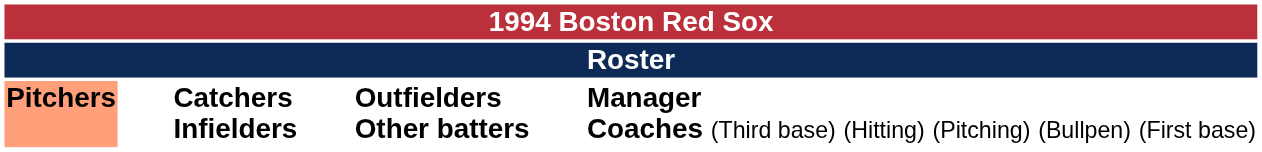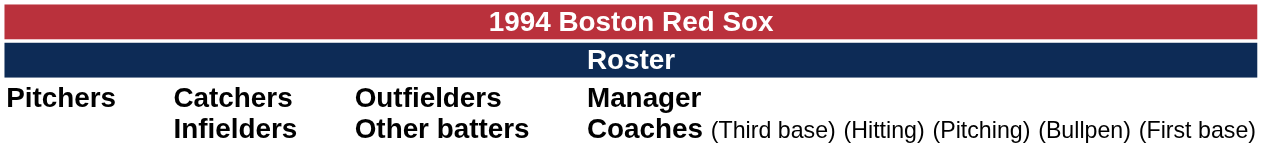(61, 98) lightsalmon background -> (61, 98) no background
